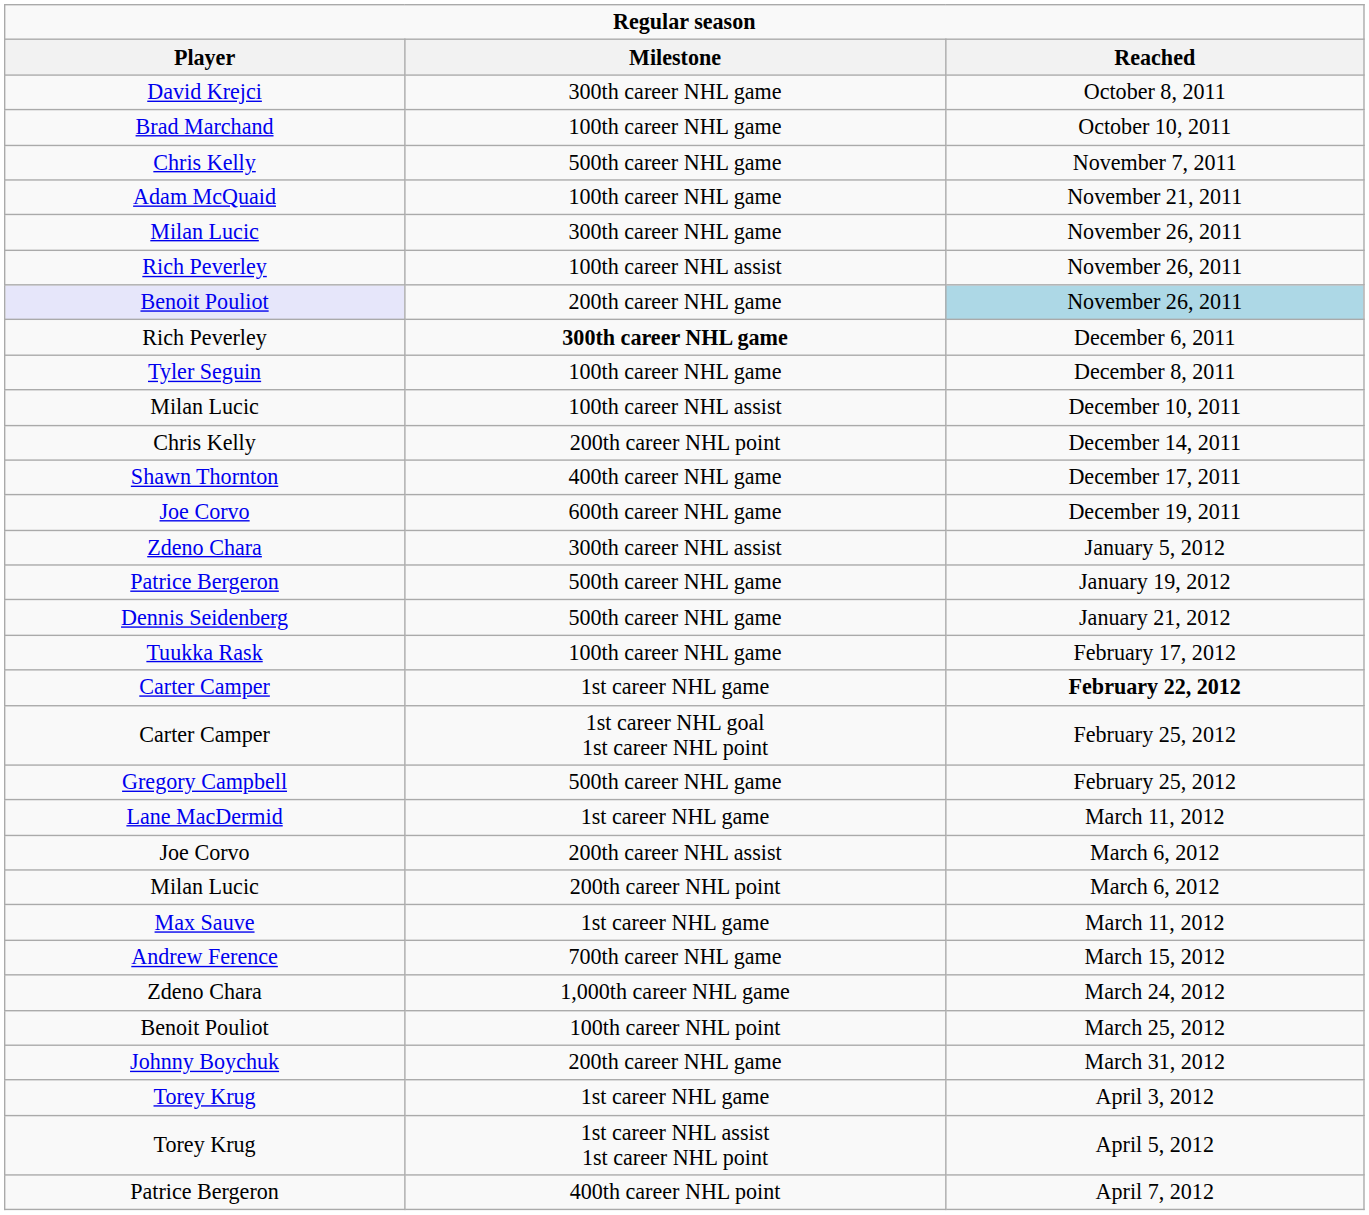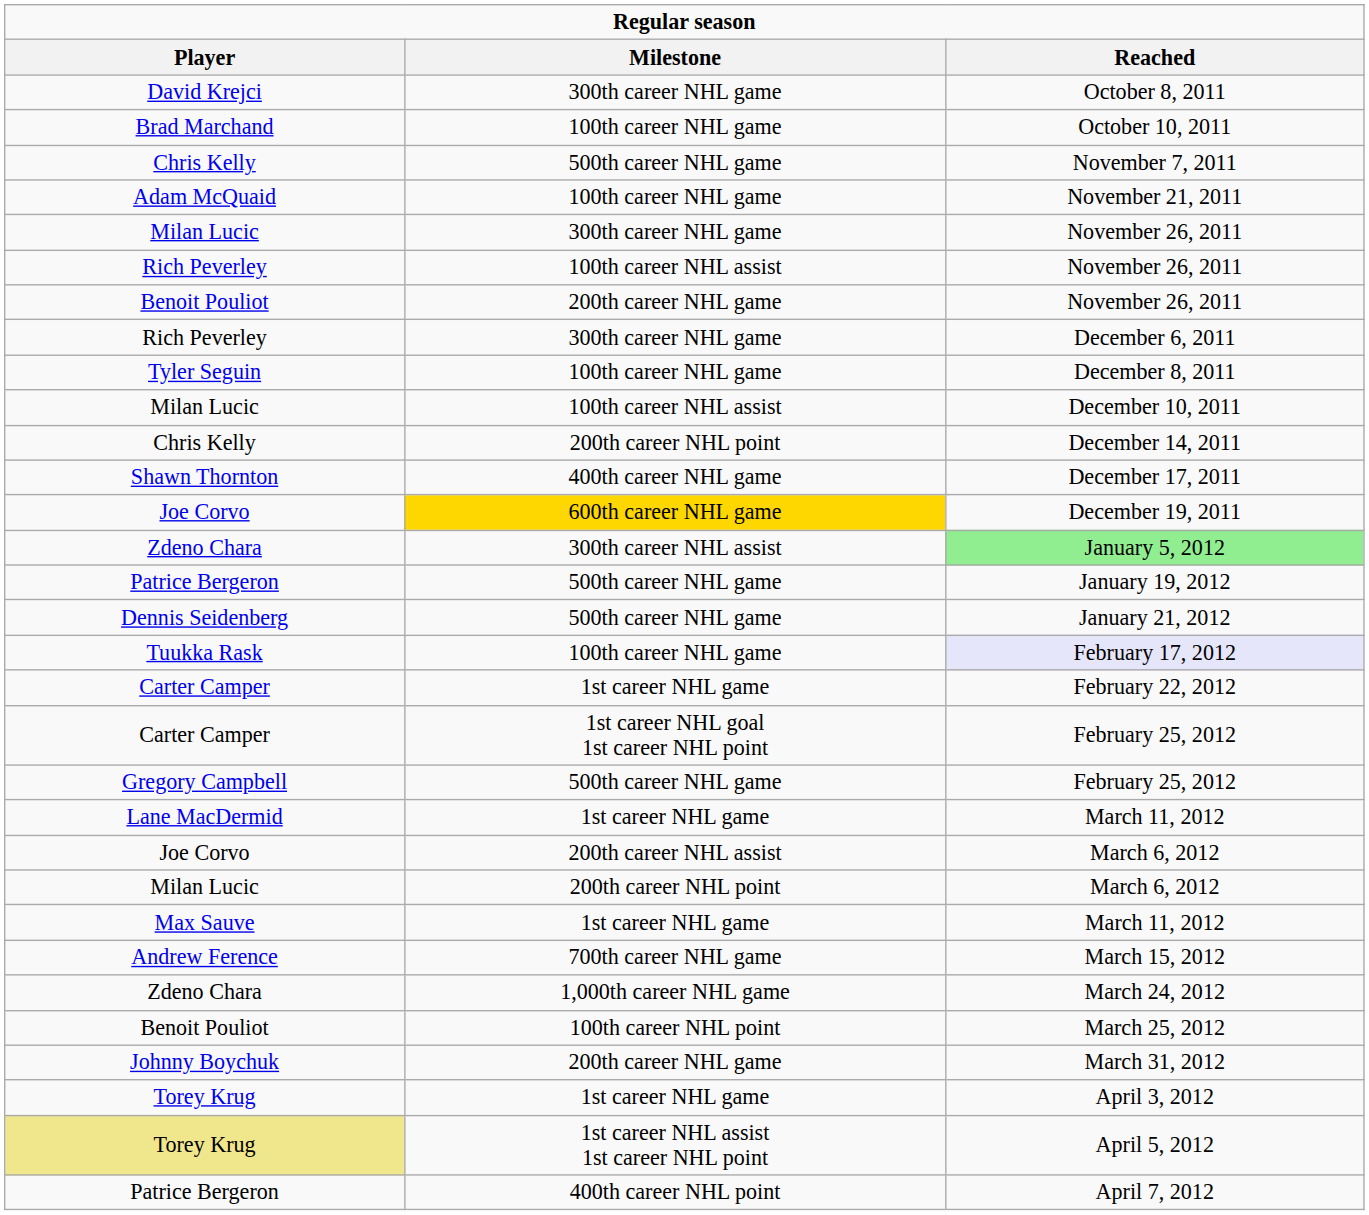(205, 302) lavender background -> (205, 302) no background
(1155, 302) lightblue background -> (1155, 302) no background
(675, 337) bold -> (675, 337) normal
(675, 512) no background -> (675, 512) gold background
(1155, 547) no background -> (1155, 547) lightgreen background
(1155, 652) no background -> (1155, 652) lavender background
(1155, 687) bold -> (1155, 687) normal
(205, 1144) no background -> (205, 1144) khaki background
